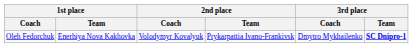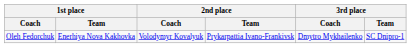(386, 36) bold -> (385, 36) normal
